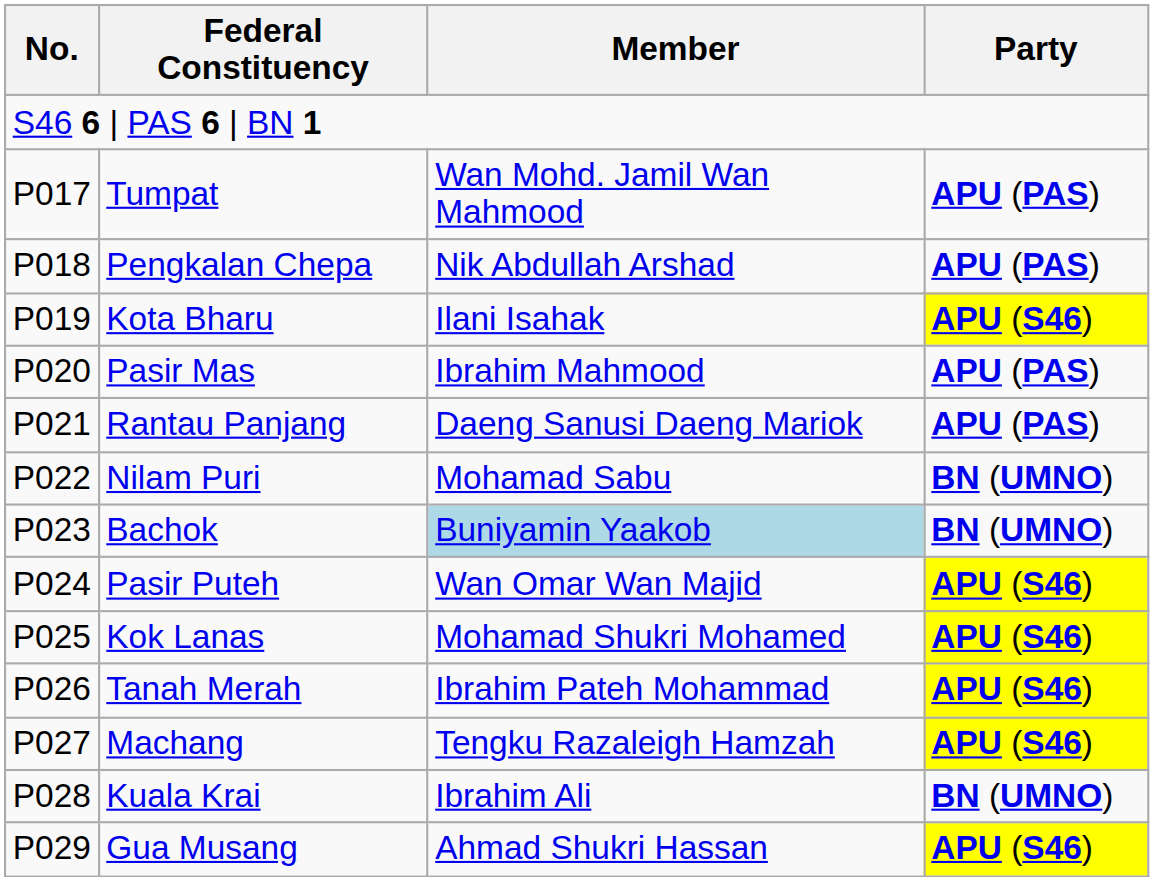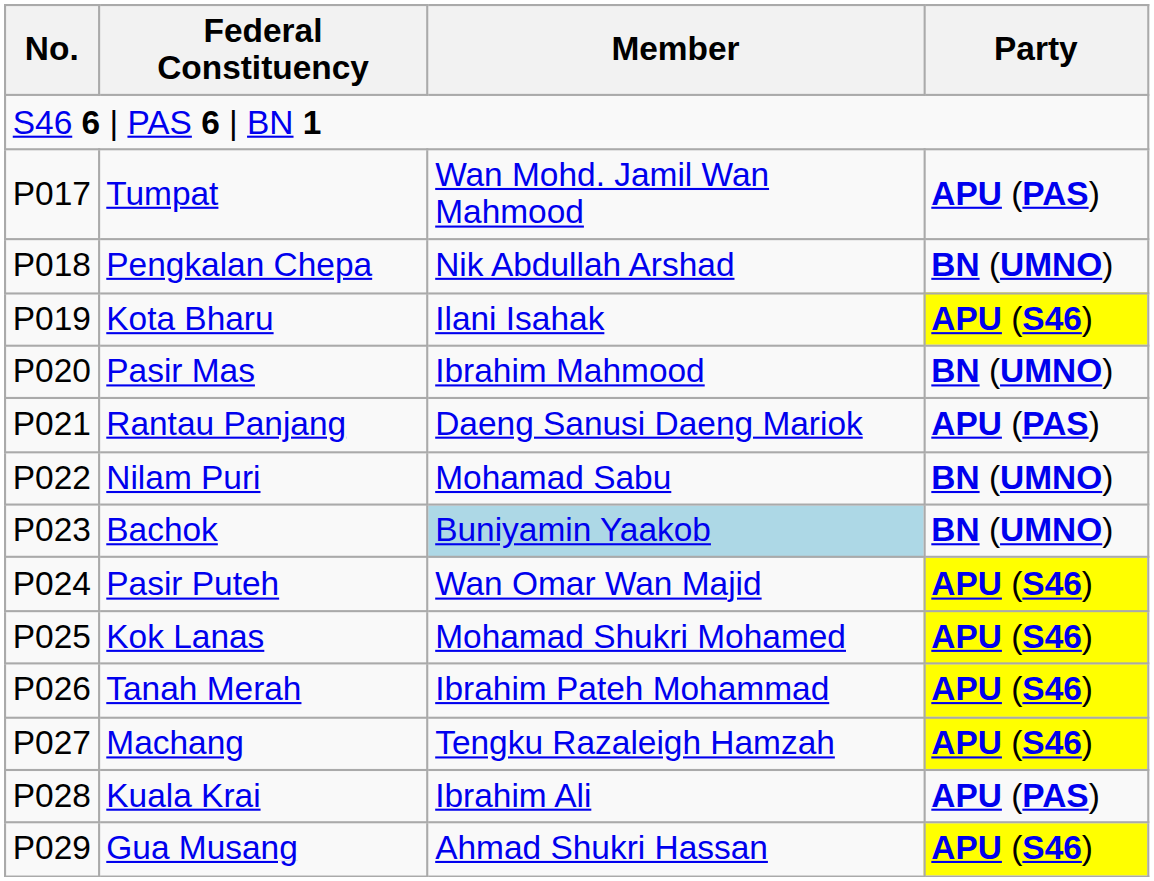(1016, 265) APU (PAS) -> (1022, 265) BN (UMNO)
(1016, 371) APU (PAS) -> (1022, 371) BN (UMNO)
(1022, 795) BN (UMNO) -> (1016, 795) APU (PAS)
